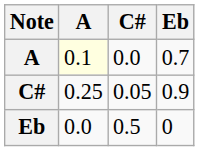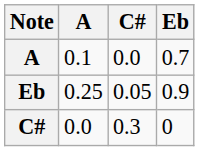(78, 57) lightyellow background -> (78, 57) no background
(32, 92) C# -> (32, 92) Eb
(32, 127) Eb -> (32, 127) C#
(127, 127) 0.5 -> (127, 127) 0.3
